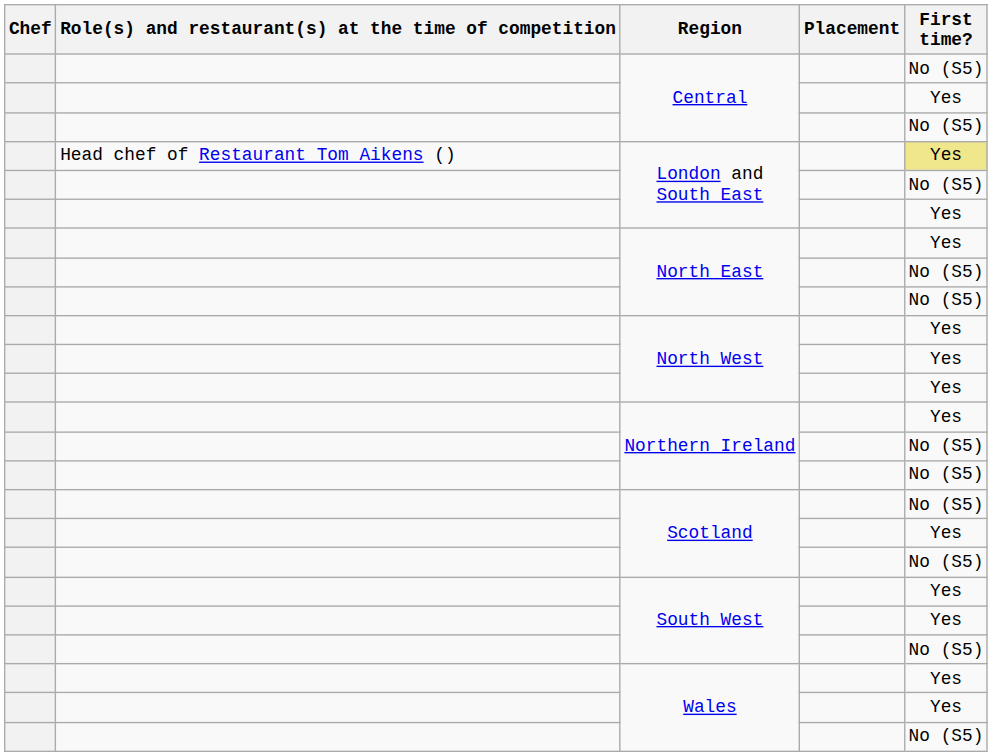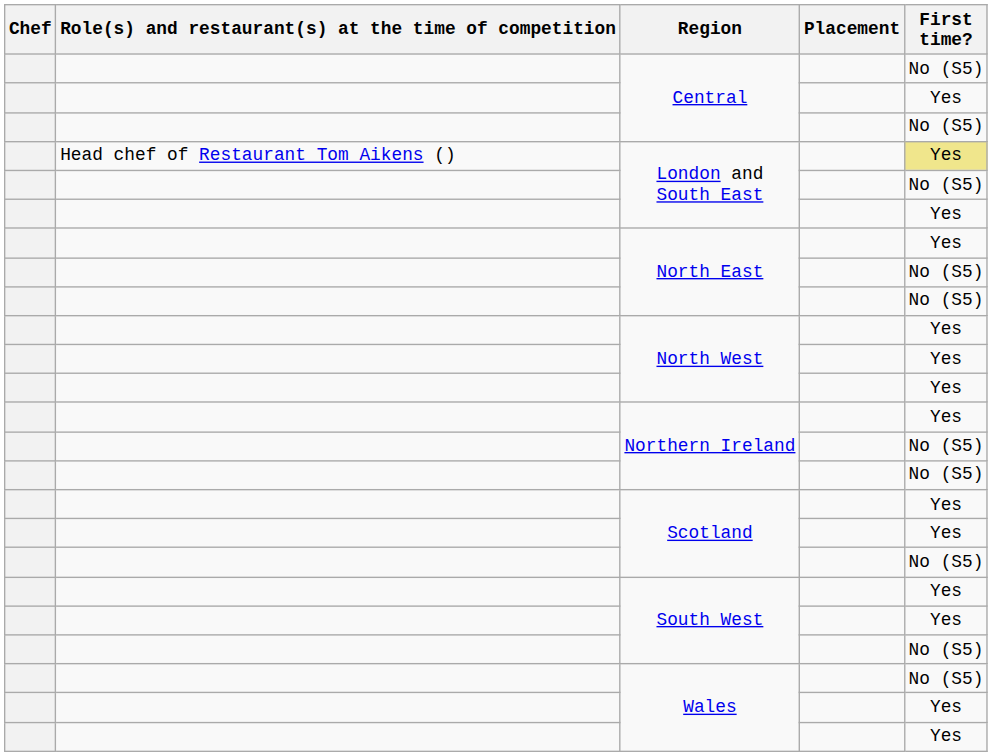(946, 504) No (S5) -> (946, 504) Yes
(946, 678) Yes -> (946, 678) No (S5)
(946, 736) No (S5) -> (946, 736) Yes
